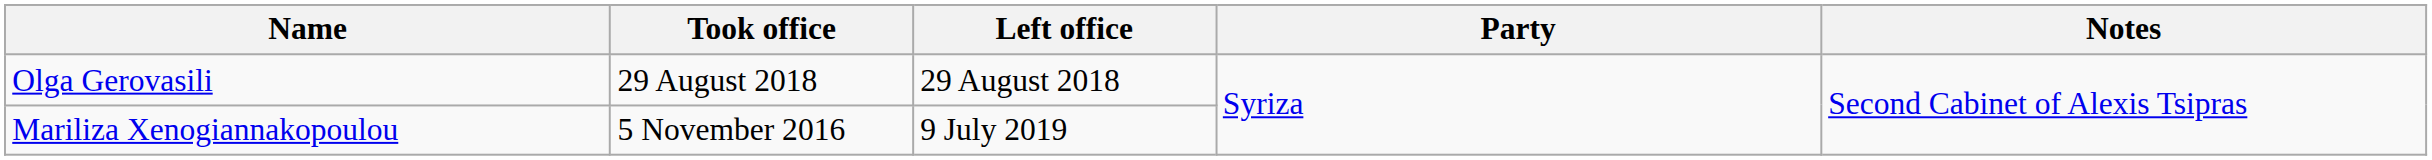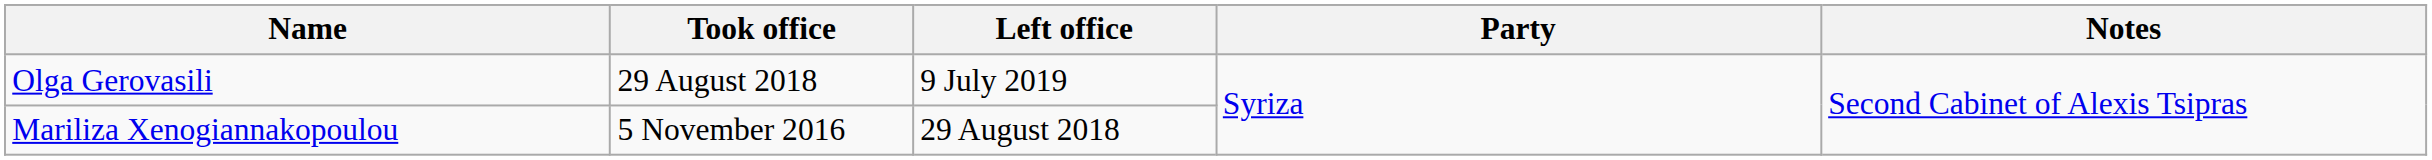(1020, 79) 29 August 2018 -> (994, 79) 9 July 2019
(994, 129) 9 July 2019 -> (1020, 129) 29 August 2018
